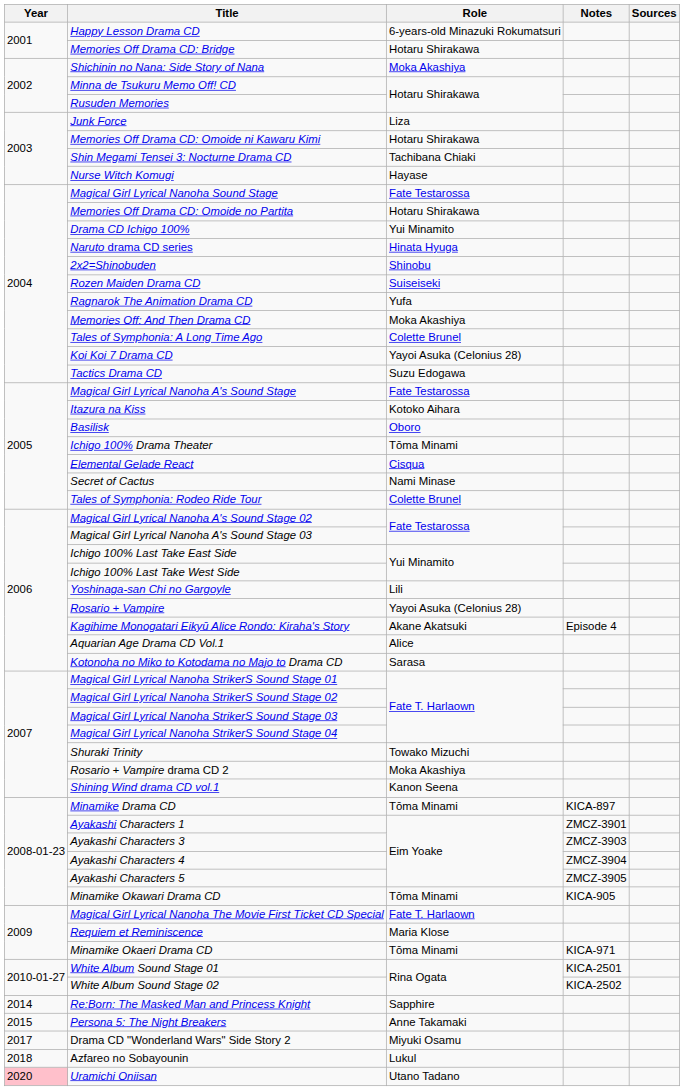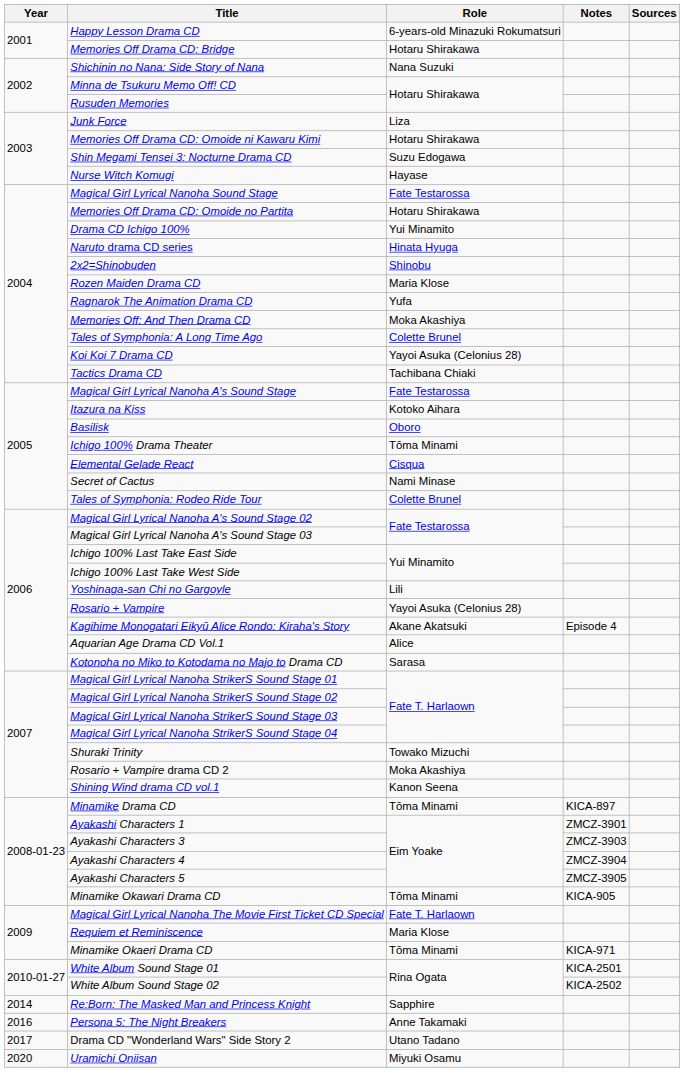(427, 67) Moka Akashiya -> (421, 67) Nana Suzuki
(432, 157) Tachibana Chiaki -> (427, 157) Suzu Edogawa
(415, 283) Suiseiseki -> (419, 283) Maria Klose
(427, 373) Suzu Edogawa -> (432, 373) Tachibana Chiaki
(20, 1022) 2015 -> (20, 1022) 2016
(425, 1040) Miyuki Osamu -> (424, 1040) Utano Tadano
- row: (129, 1058)
(20, 1076) pink background -> (20, 1058) no background
(424, 1076) Utano Tadano -> (425, 1058) Miyuki Osamu
